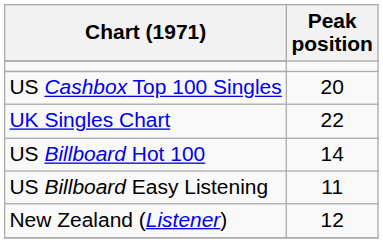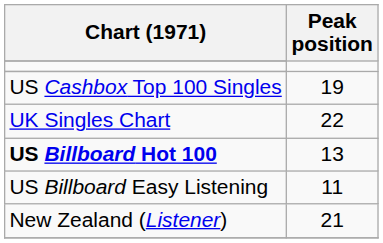(332, 87) 20 -> (332, 87) 19
(107, 154) normal -> (113, 154) bold
(332, 154) 14 -> (332, 154) 13
(332, 220) 12 -> (332, 220) 21
